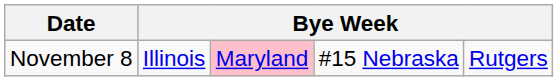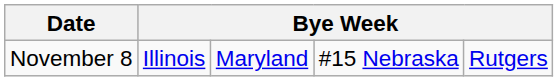(262, 58) pink background -> (262, 58) no background
